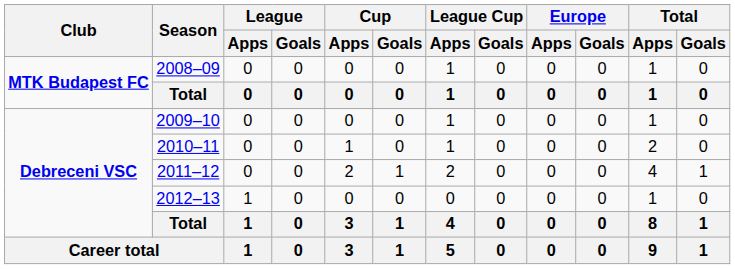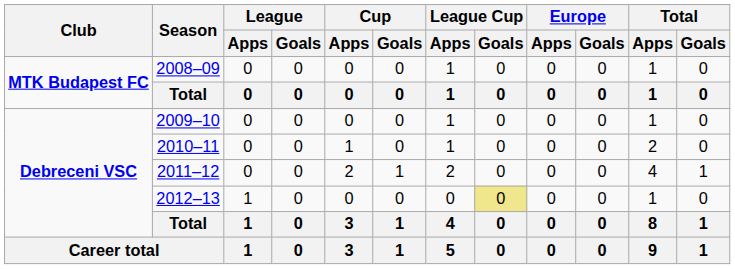(501, 198) no background -> (501, 198) khaki background
